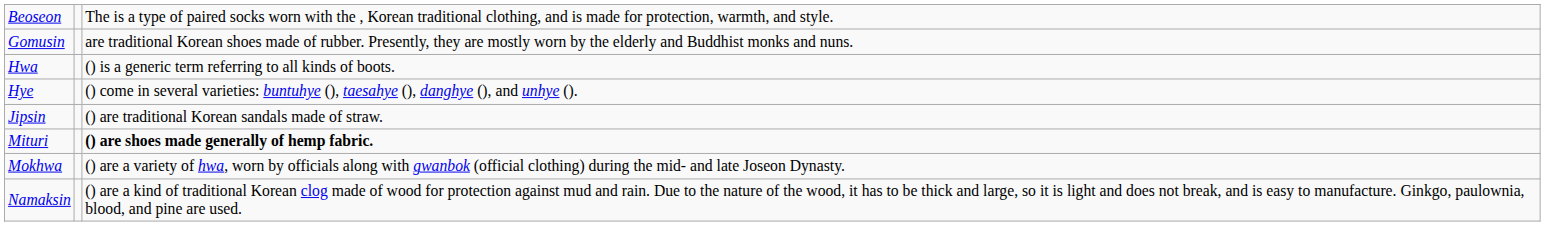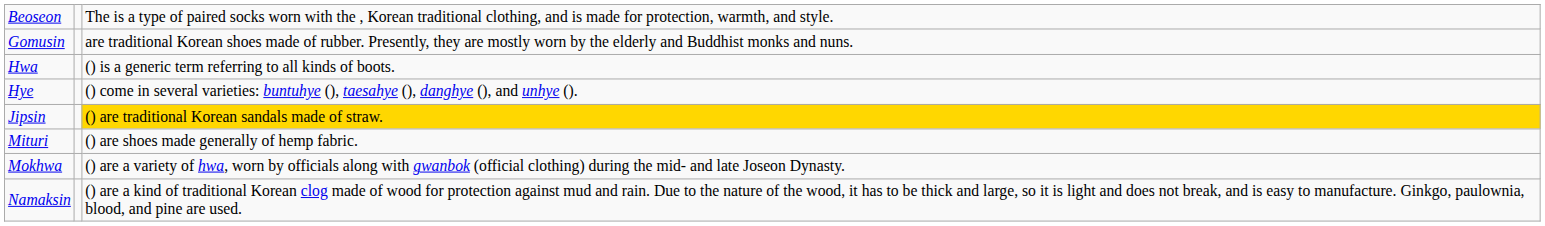(234, 116) no background -> (234, 116) gold background
(229, 141) bold -> (222, 141) normal
